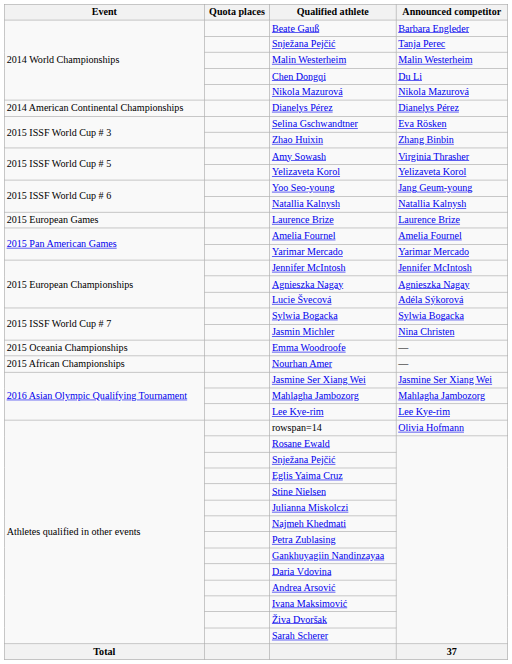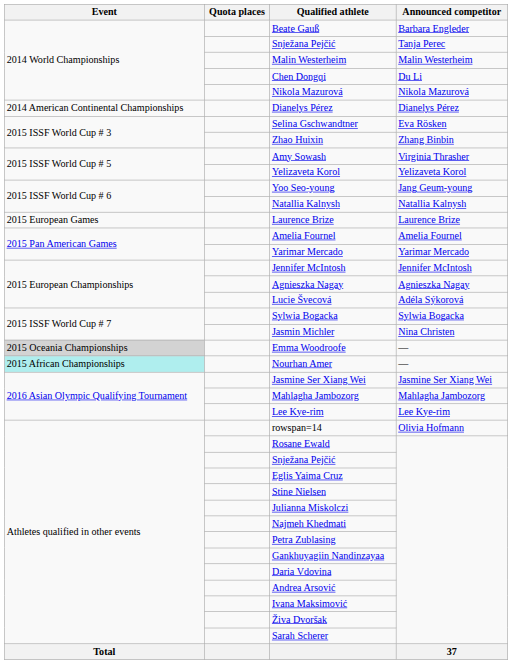(67, 348) no background -> (67, 348) lightgrey background
(66, 364) no background -> (66, 364) paleturquoise background
